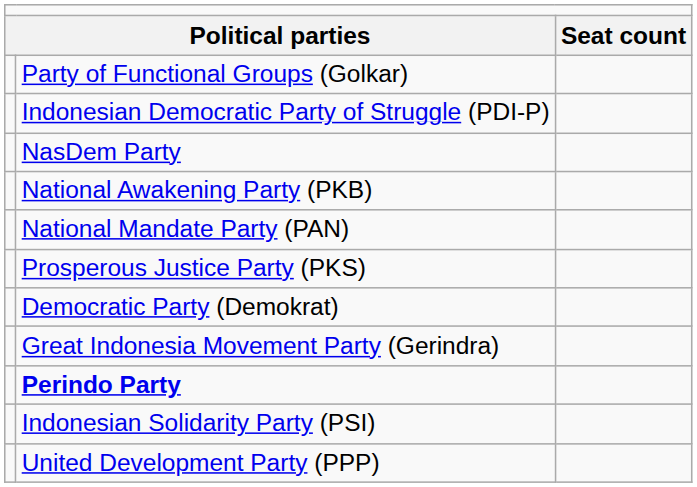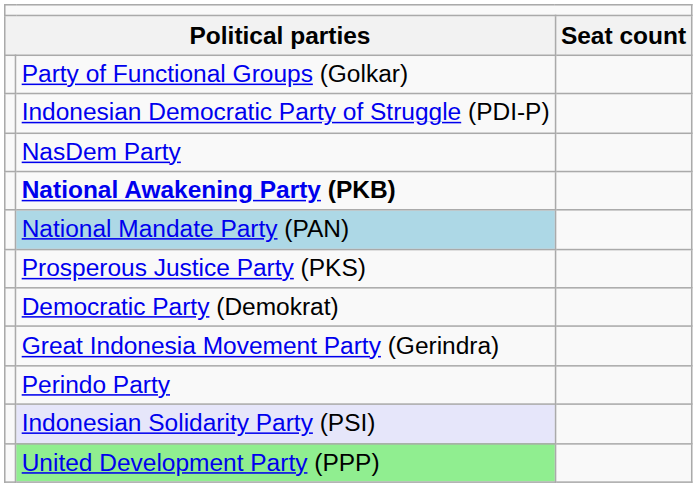(197, 190) normal -> (209, 190) bold
(185, 229) no background -> (185, 229) lightblue background
(101, 384) bold -> (96, 384) normal
(199, 423) no background -> (199, 423) lavender background
(201, 462) no background -> (201, 462) lightgreen background
